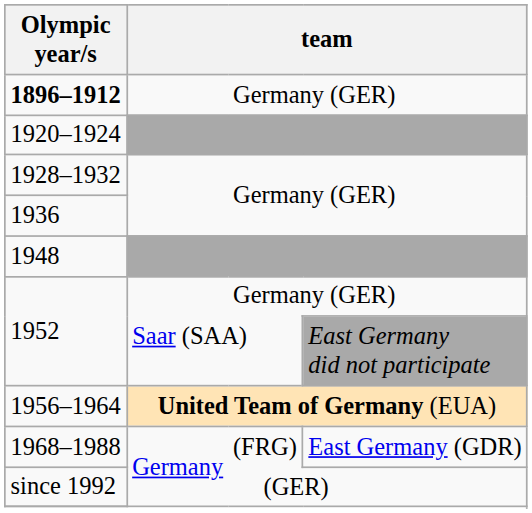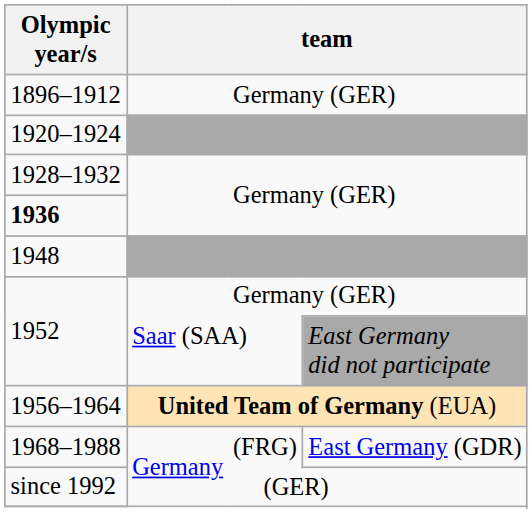(66, 94) bold -> (66, 94) normal
(35, 215) normal -> (35, 215) bold
